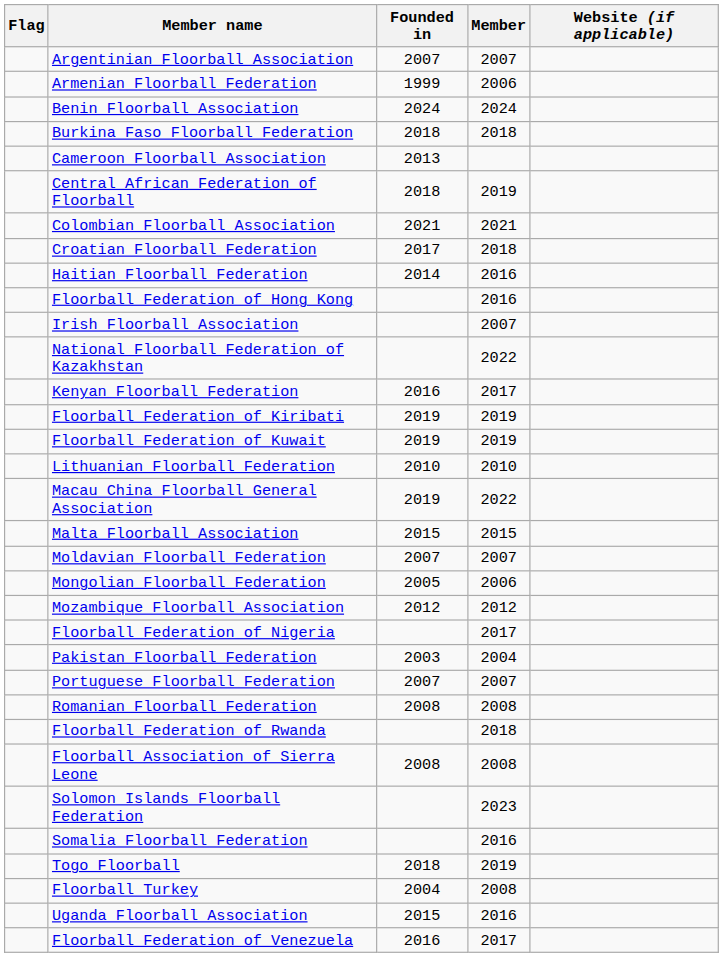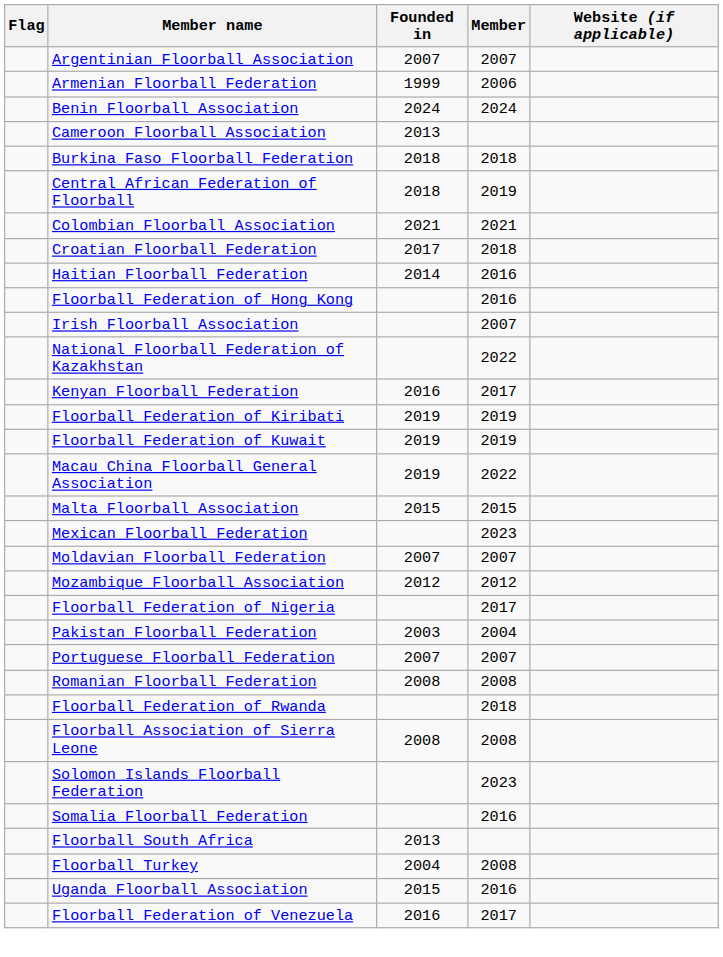rows swapped: (203, 134) <-> (189, 158)
- row: (193, 466)
+ row: (180, 533)
- row: (189, 583)
+ row: (152, 841)
- row: (116, 866)
